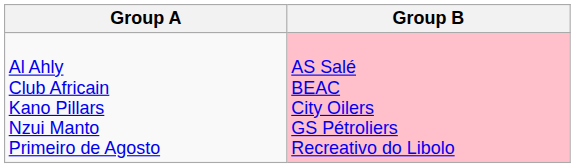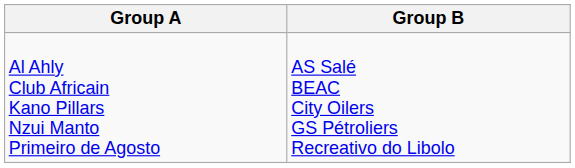(373, 107) pink background -> (373, 107) no background
